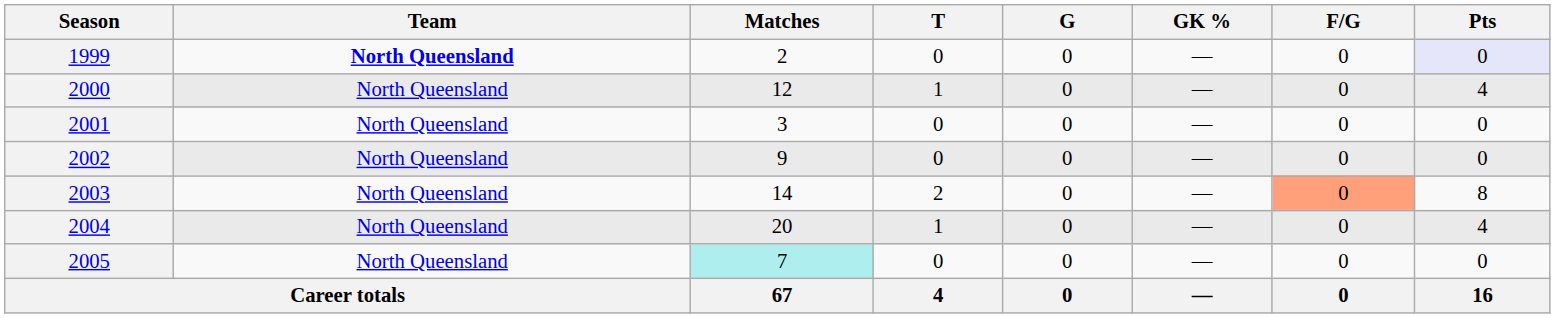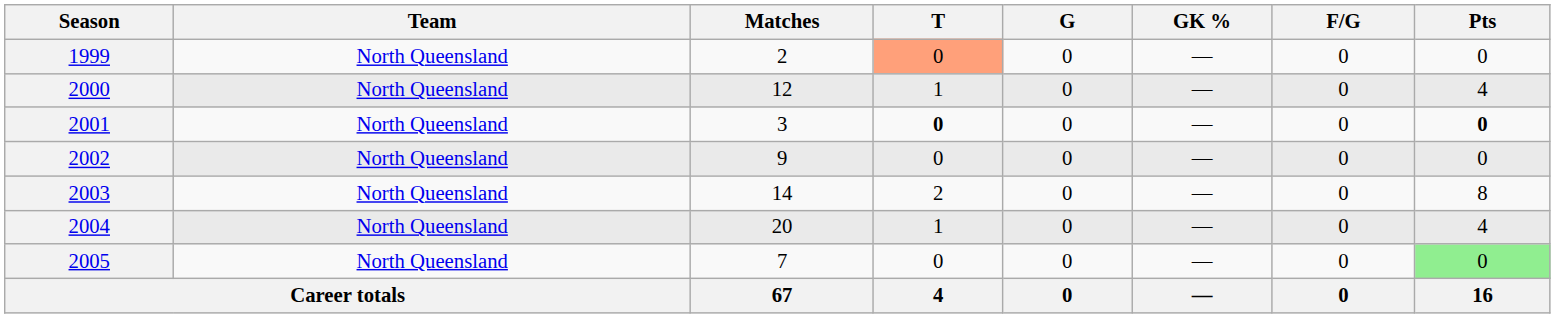(432, 56) bold -> (432, 56) normal
(938, 56) no background -> (938, 56) lightsalmon background
(1483, 56) lavender background -> (1483, 56) no background
(938, 124) normal -> (938, 124) bold
(1483, 124) normal -> (1483, 124) bold
(1343, 192) lightsalmon background -> (1343, 192) no background
(782, 261) paleturquoise background -> (782, 261) no background
(1483, 261) no background -> (1483, 261) lightgreen background
